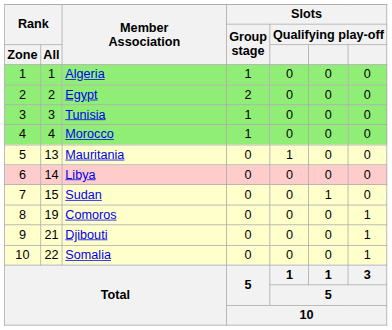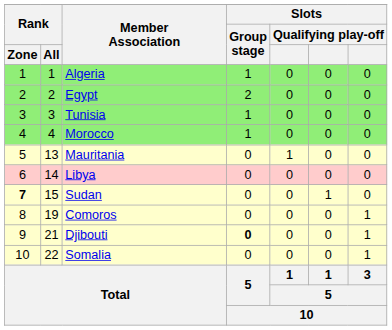(22, 194) normal -> (22, 194) bold
(248, 235) normal -> (248, 235) bold
